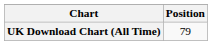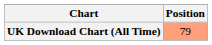(185, 31) no background -> (185, 31) lightsalmon background
